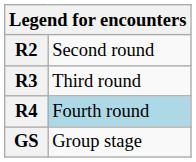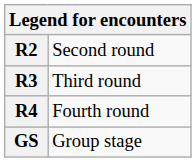(101, 110) lightblue background -> (101, 110) no background
